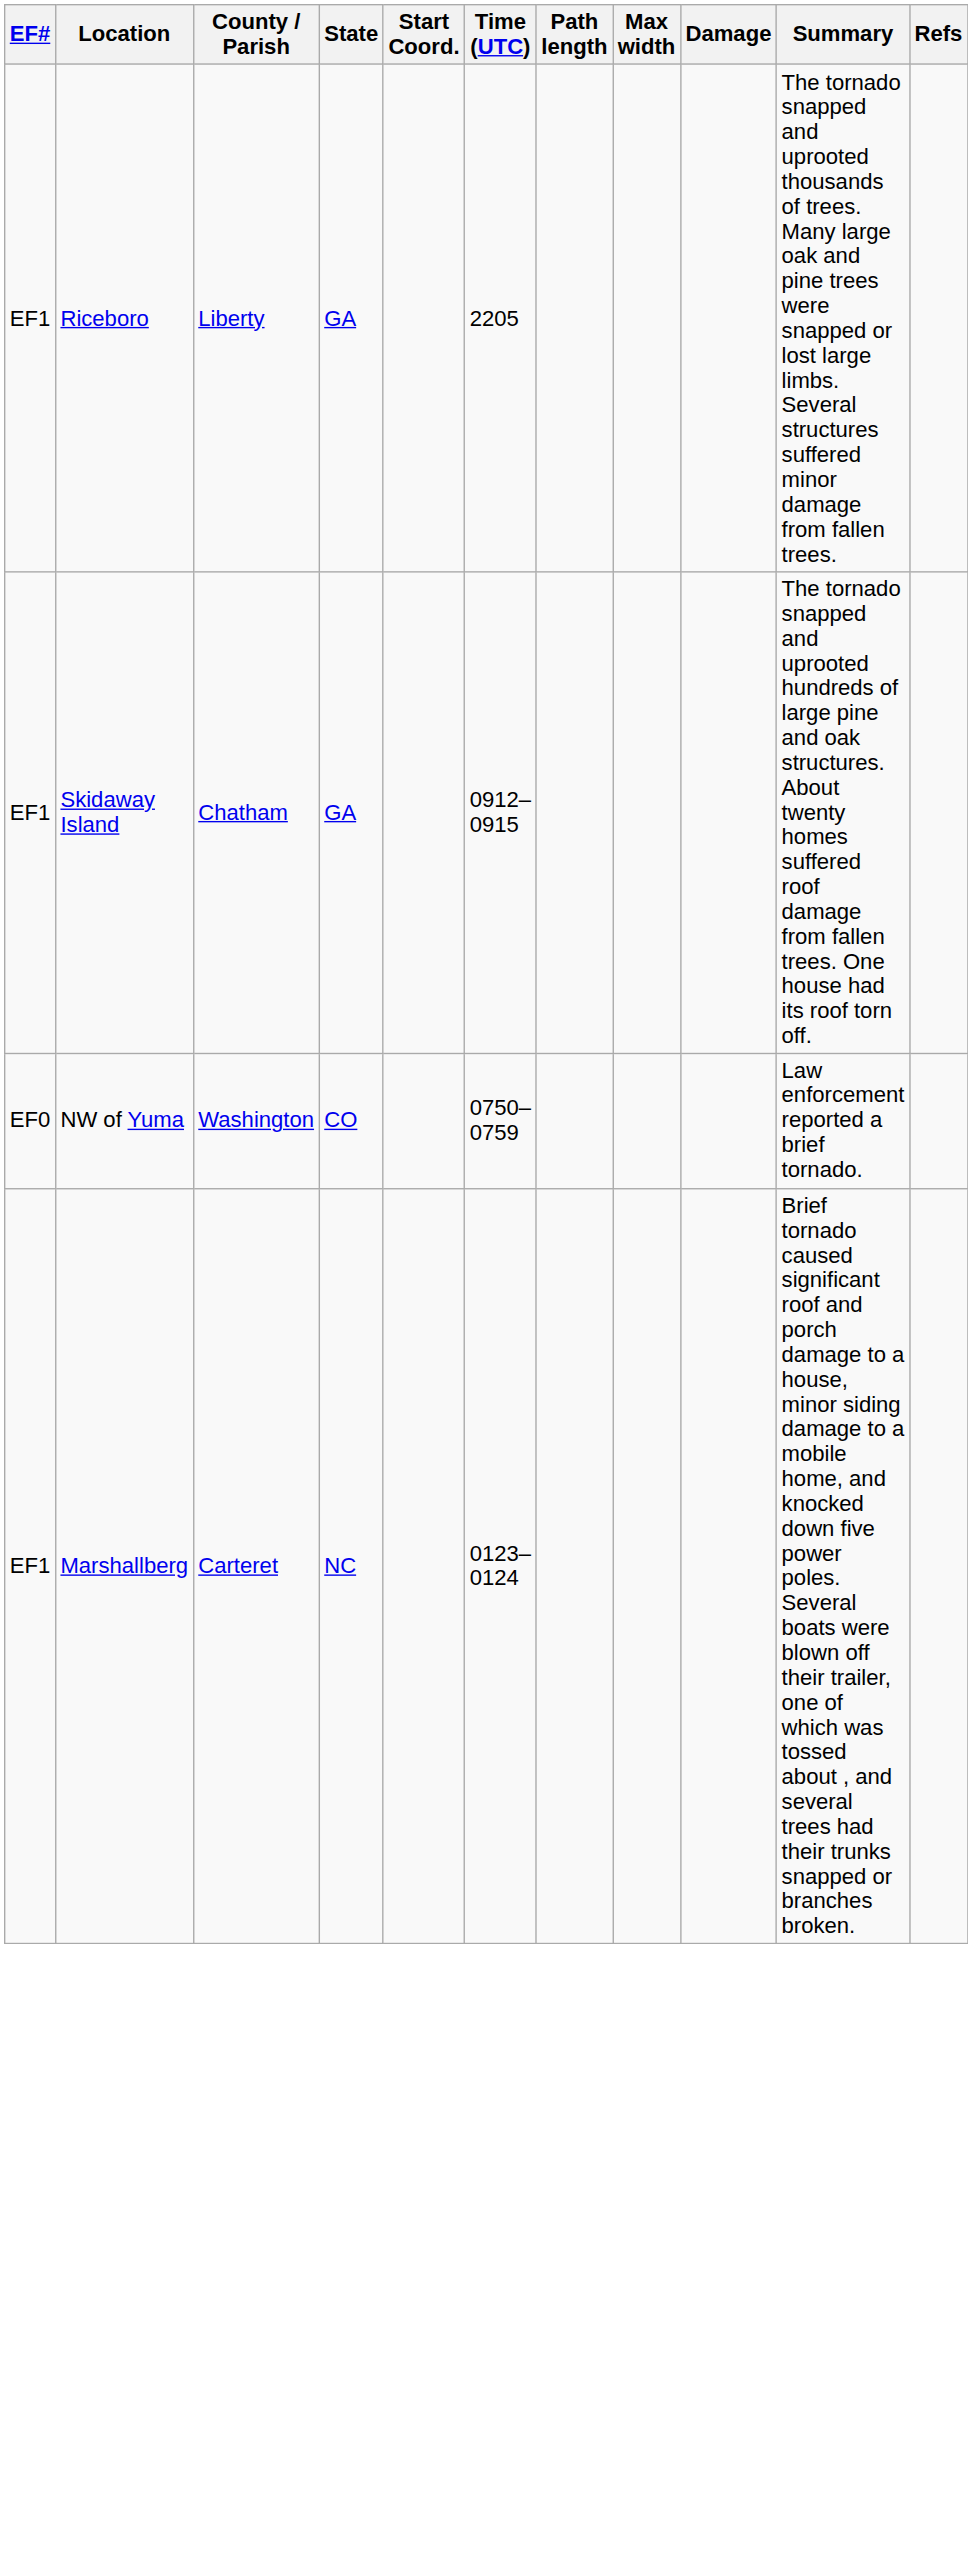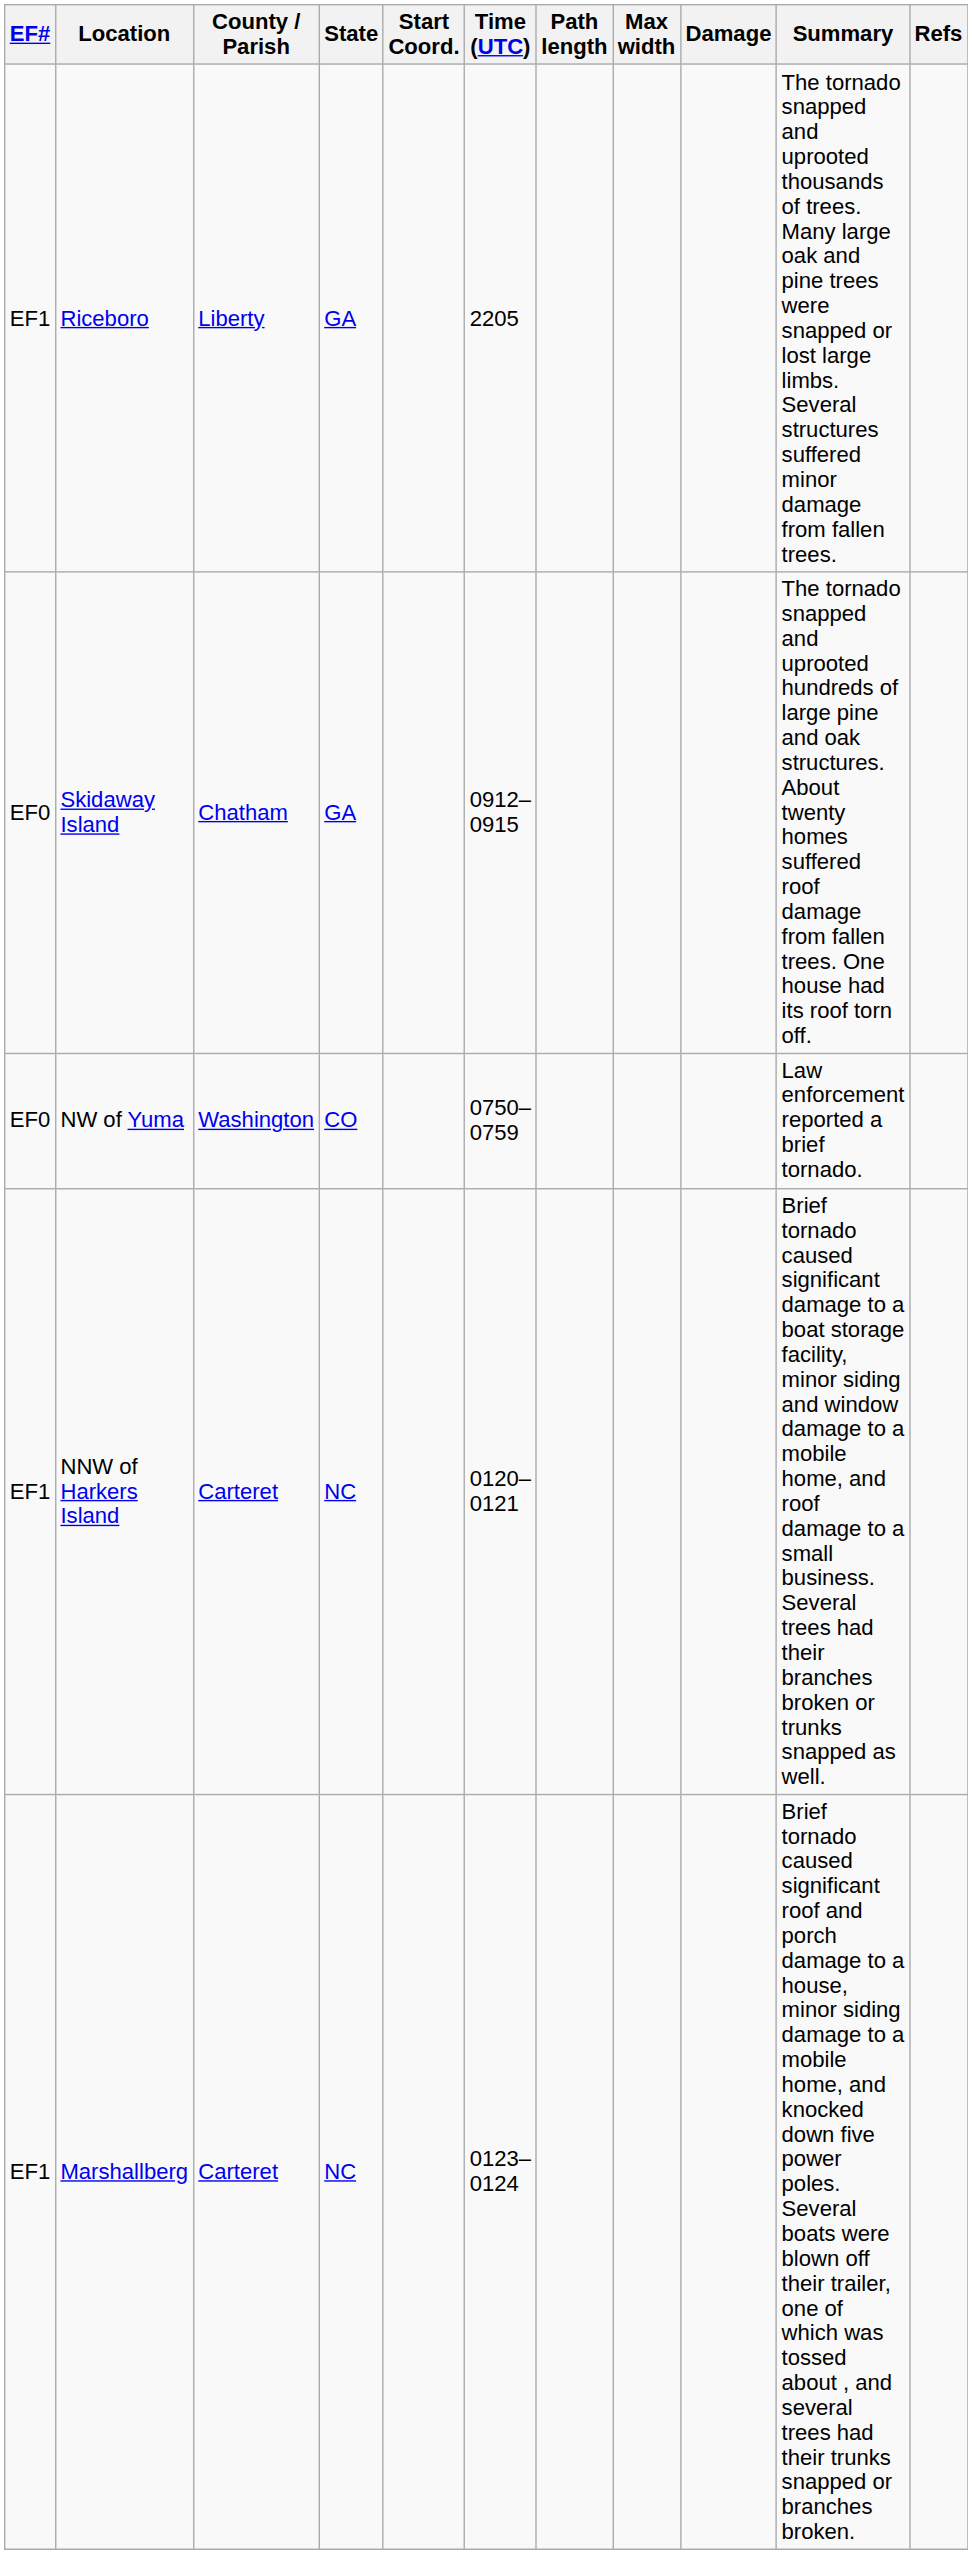(30, 812) EF1 -> (30, 812) EF0
+ row: (99, 1491)
